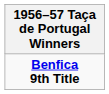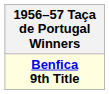(55, 71) no background -> (55, 71) lightyellow background
